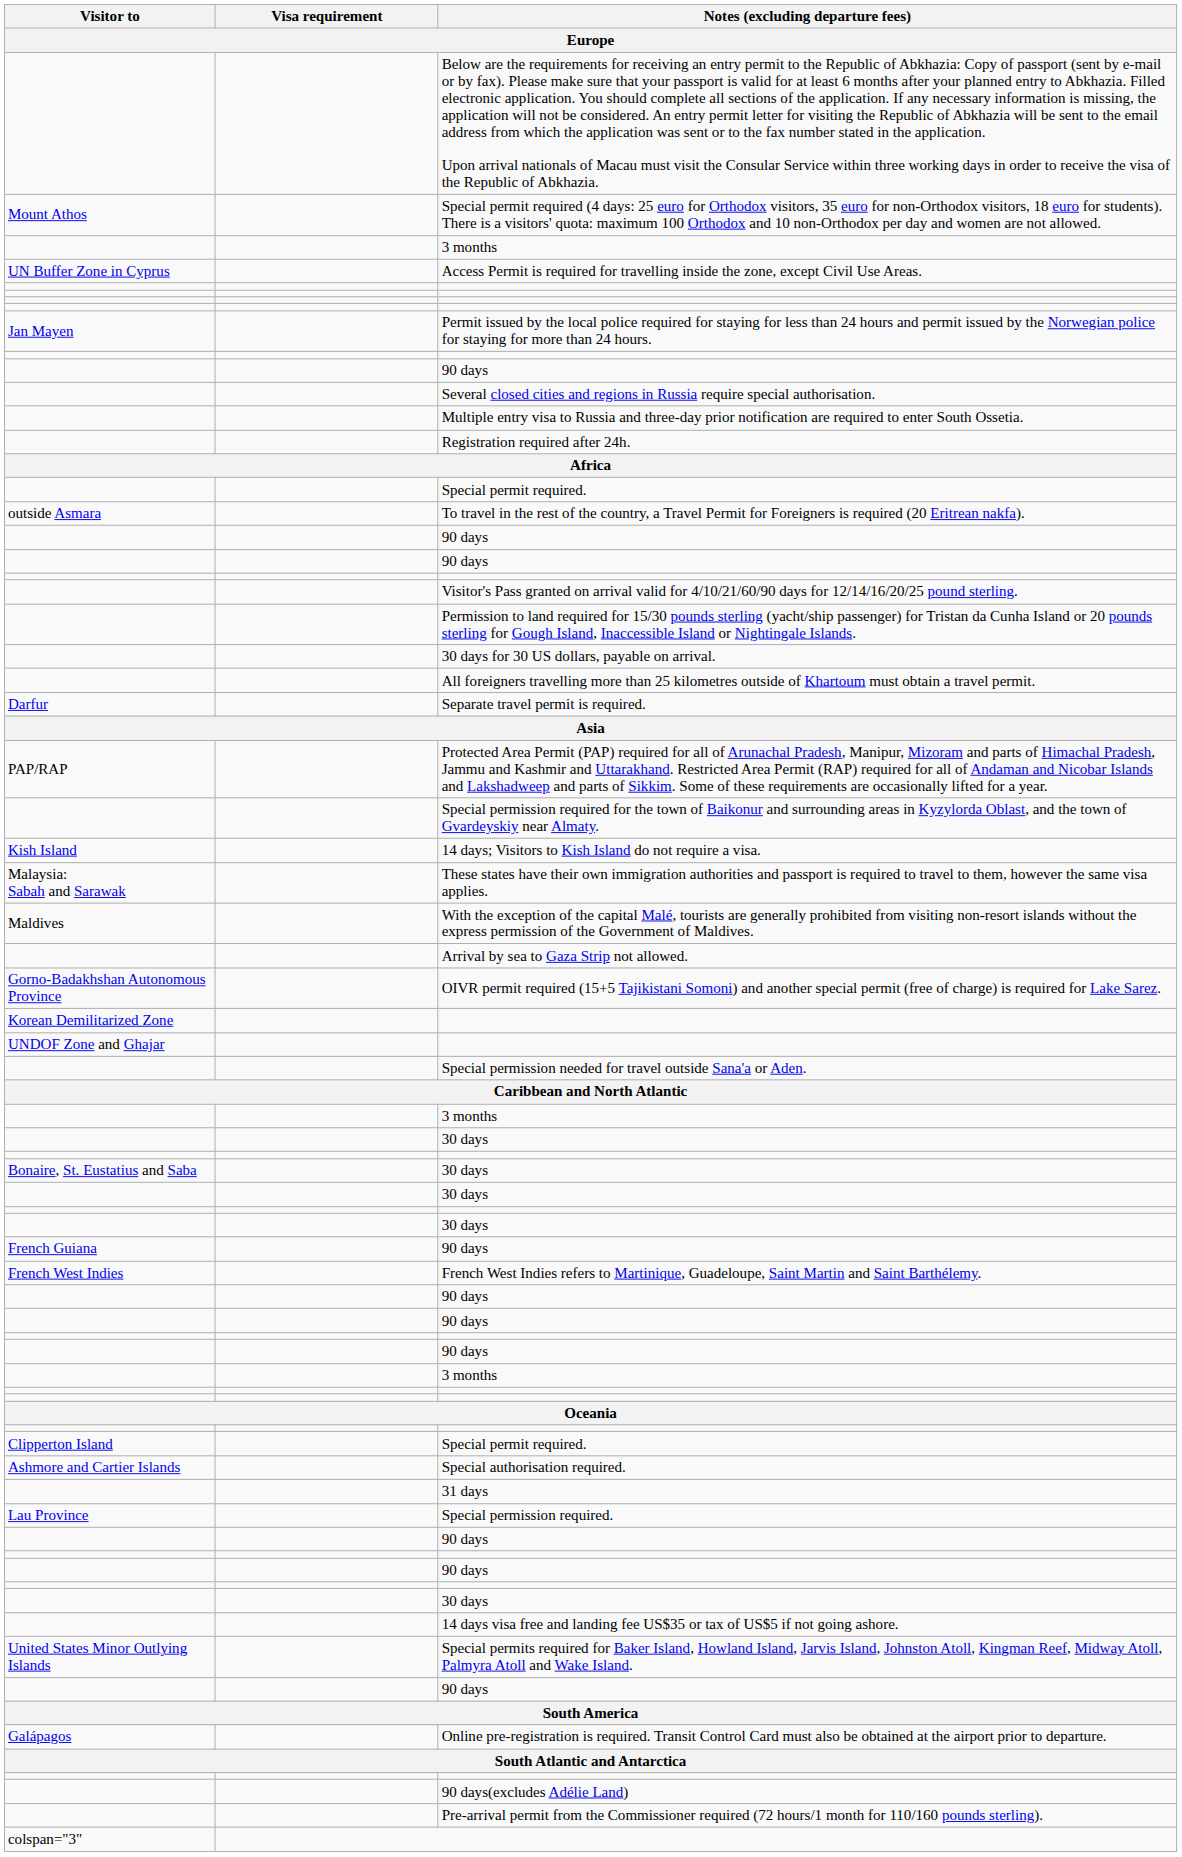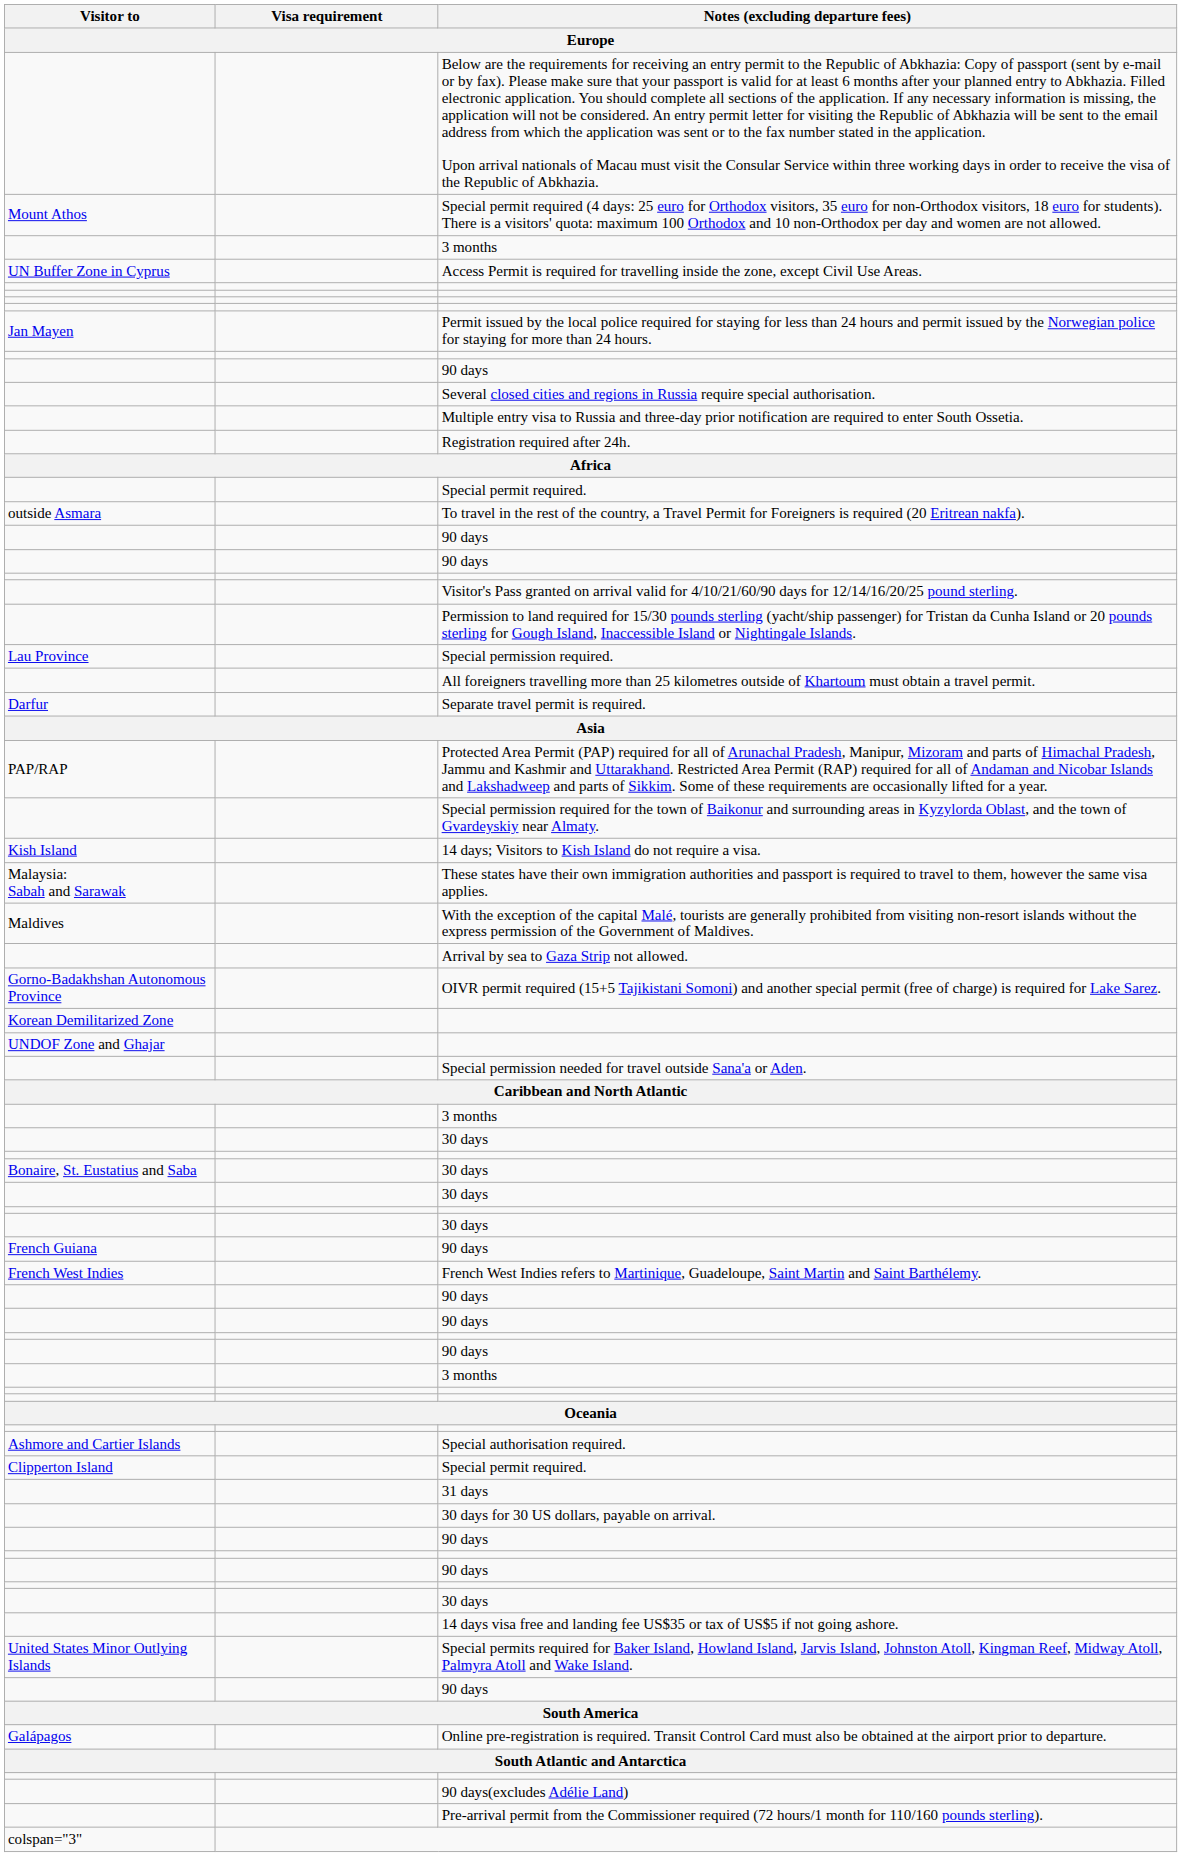rows swapped: (110, 657) <-> (48, 1515)
rows swapped: (94, 1467) <-> (60, 1443)
